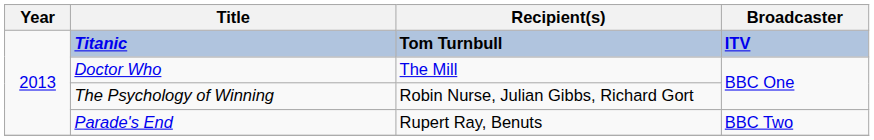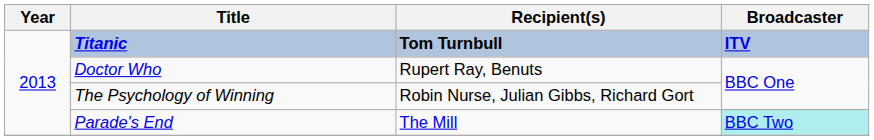(428, 69) The Mill -> (471, 69) Rupert Ray, Benuts
(471, 122) Rupert Ray, Benuts -> (428, 122) The Mill
(759, 122) no background -> (759, 122) paleturquoise background
